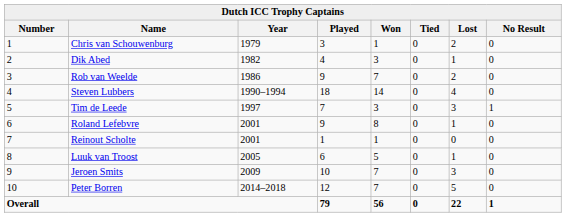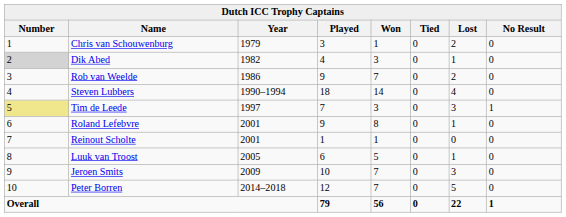(9, 60) no background -> (9, 60) lightgrey background
(9, 108) no background -> (9, 108) khaki background
